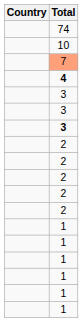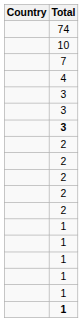(63, 62) lightsalmon background -> (63, 62) no background
(63, 78) bold -> (63, 78) normal
(63, 309) normal -> (63, 309) bold
